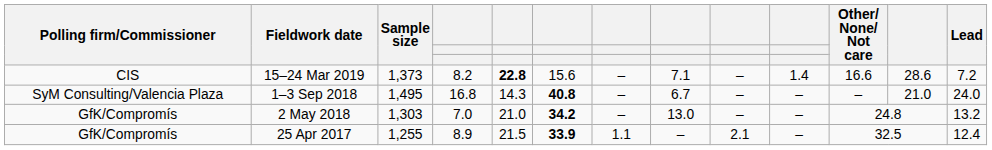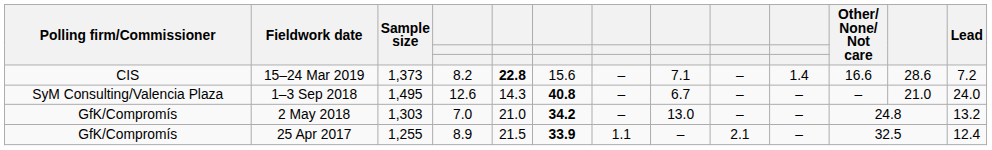(463, 95) 16.8 -> (463, 95) 12.6
